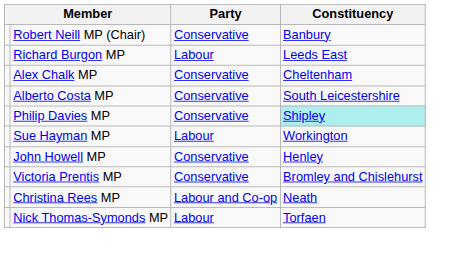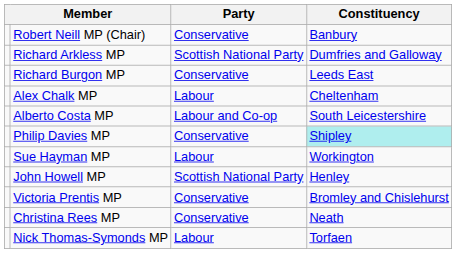+ row: (69, 55)
(194, 55) Labour -> (211, 75) Conservative
(211, 75) Conservative -> (194, 95) Labour
(211, 95) Conservative -> (226, 116) Labour and Co-op
(211, 156) Conservative -> (239, 177) Scottish National Party
(226, 197) Labour and Co-op -> (211, 217) Conservative
